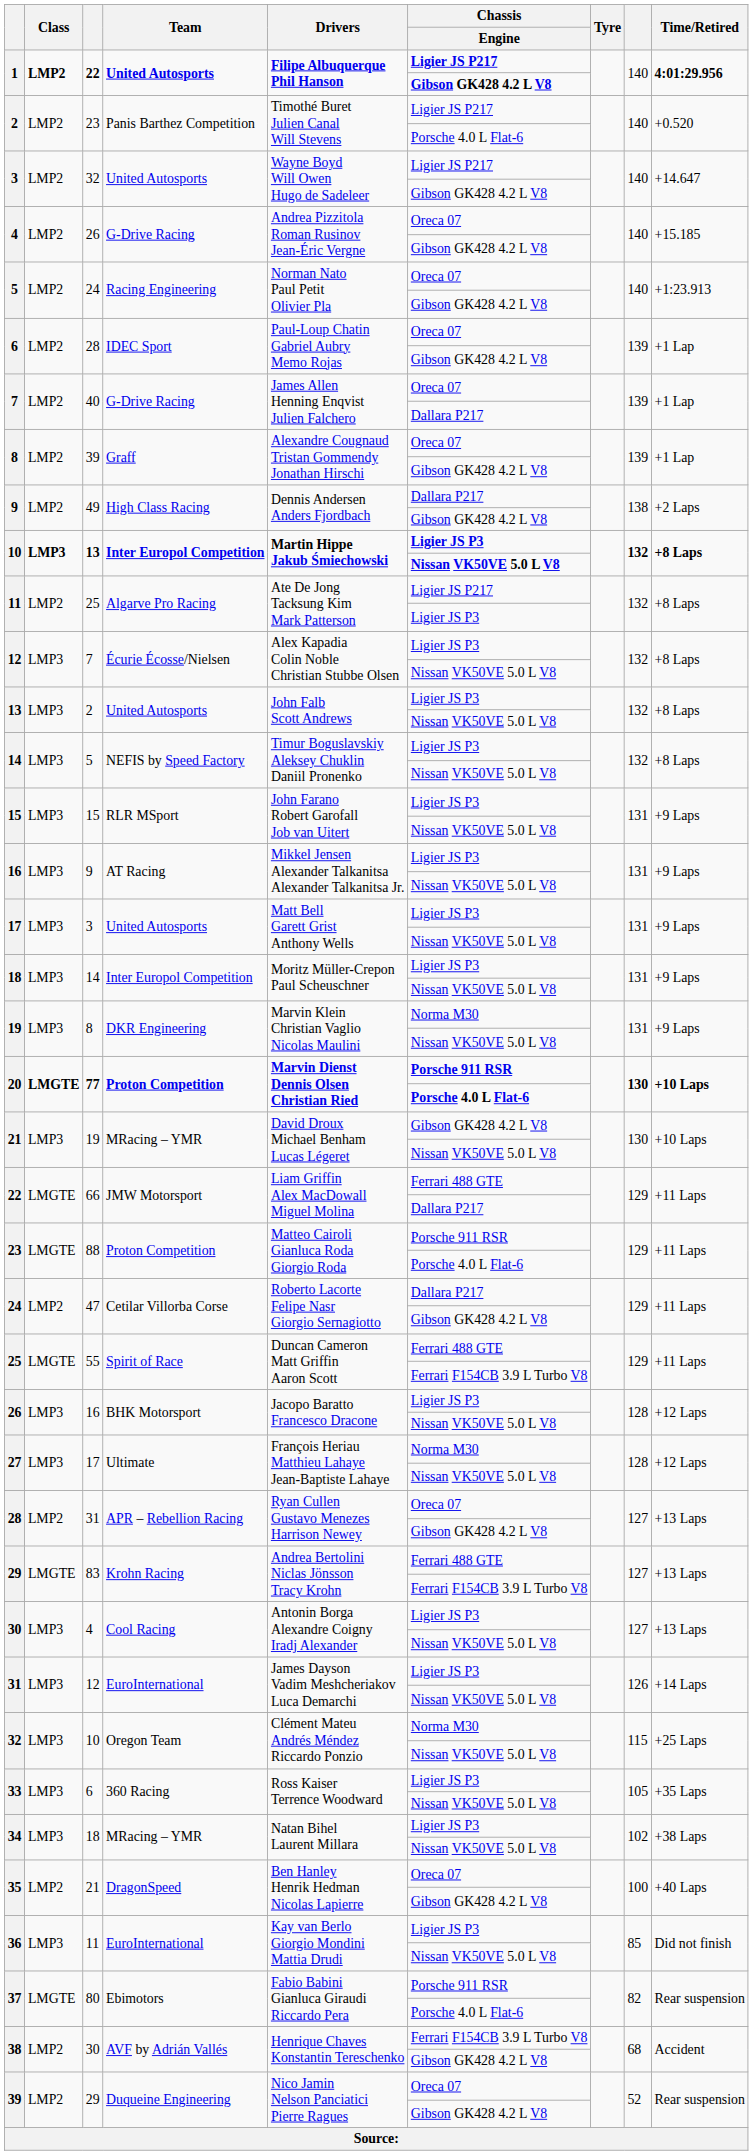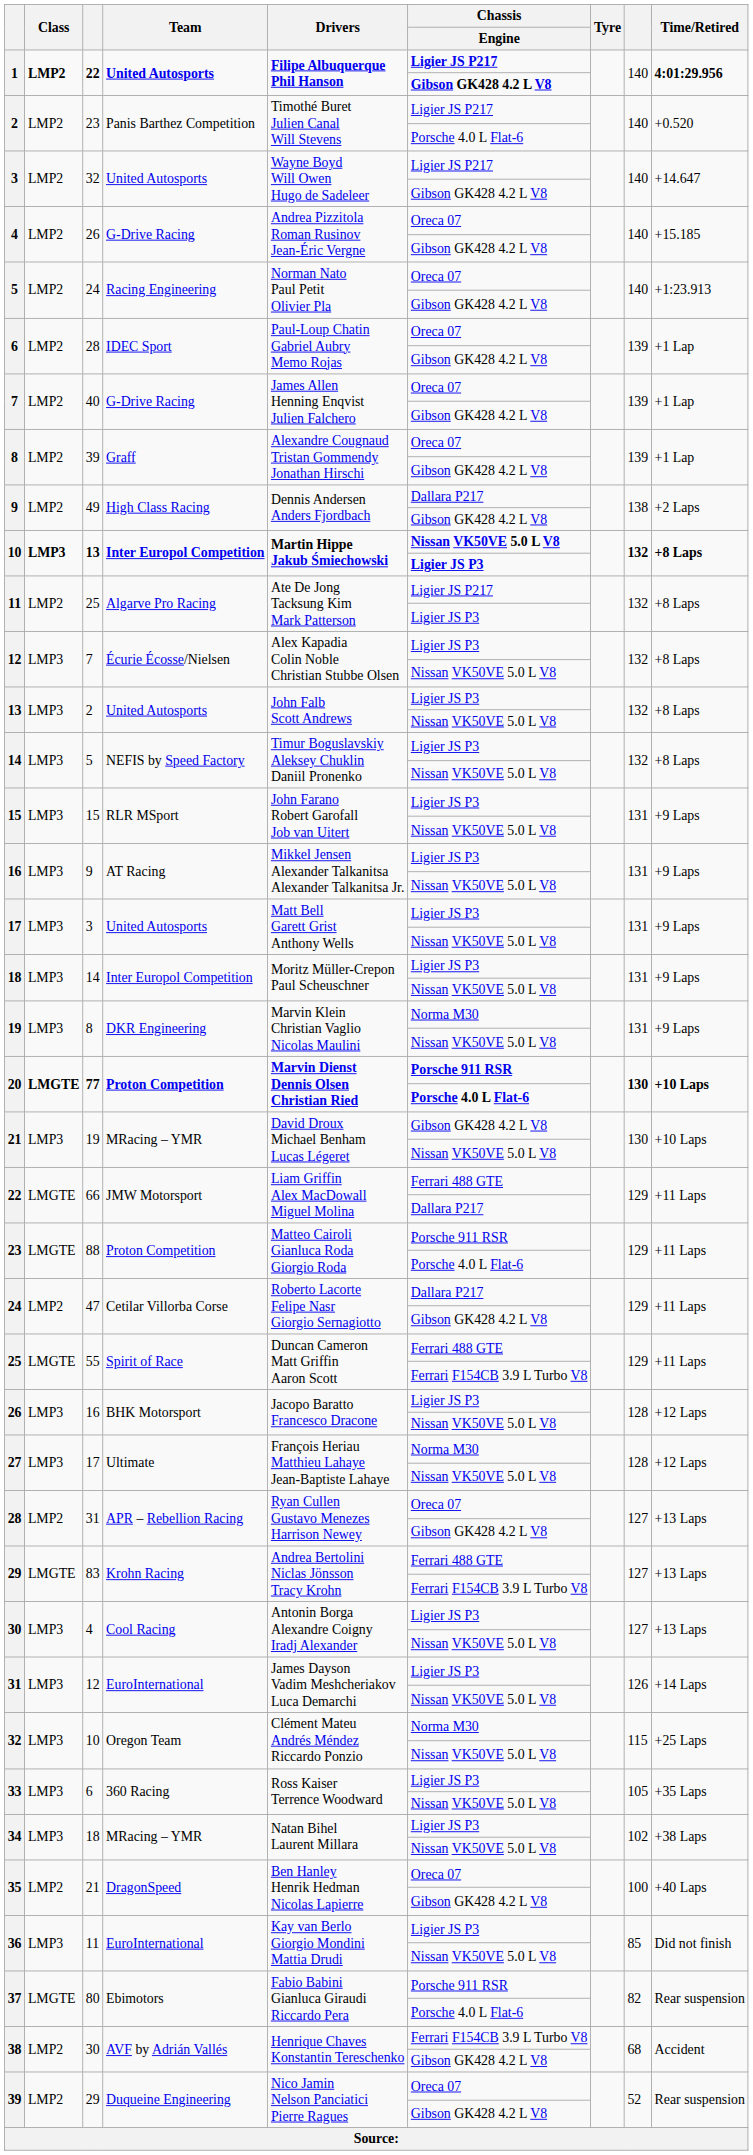(447, 415) Dallara P217 -> (479, 415) Gibson GK428 4.2 L V8
(447, 541) Ligier JS P3 -> (485, 541) Nissan VK50VE 5.0 L V8
(485, 564) Nissan VK50VE 5.0 L V8 -> (447, 564) Ligier JS P3
